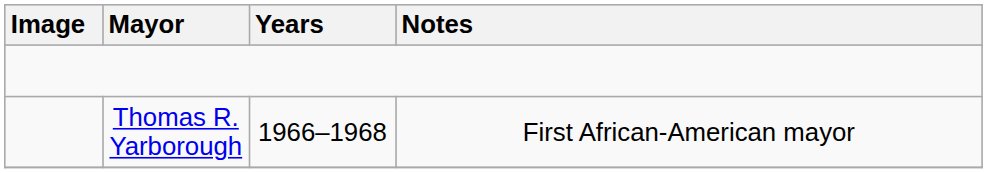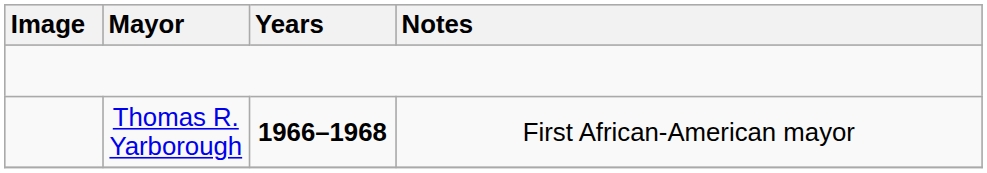(322, 131) normal -> (322, 131) bold
